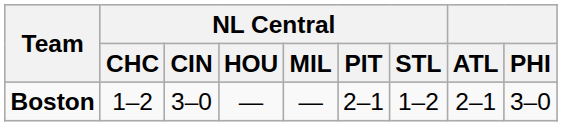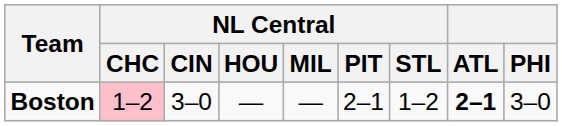(133, 102) no background -> (133, 102) pink background
(476, 102) normal -> (476, 102) bold
